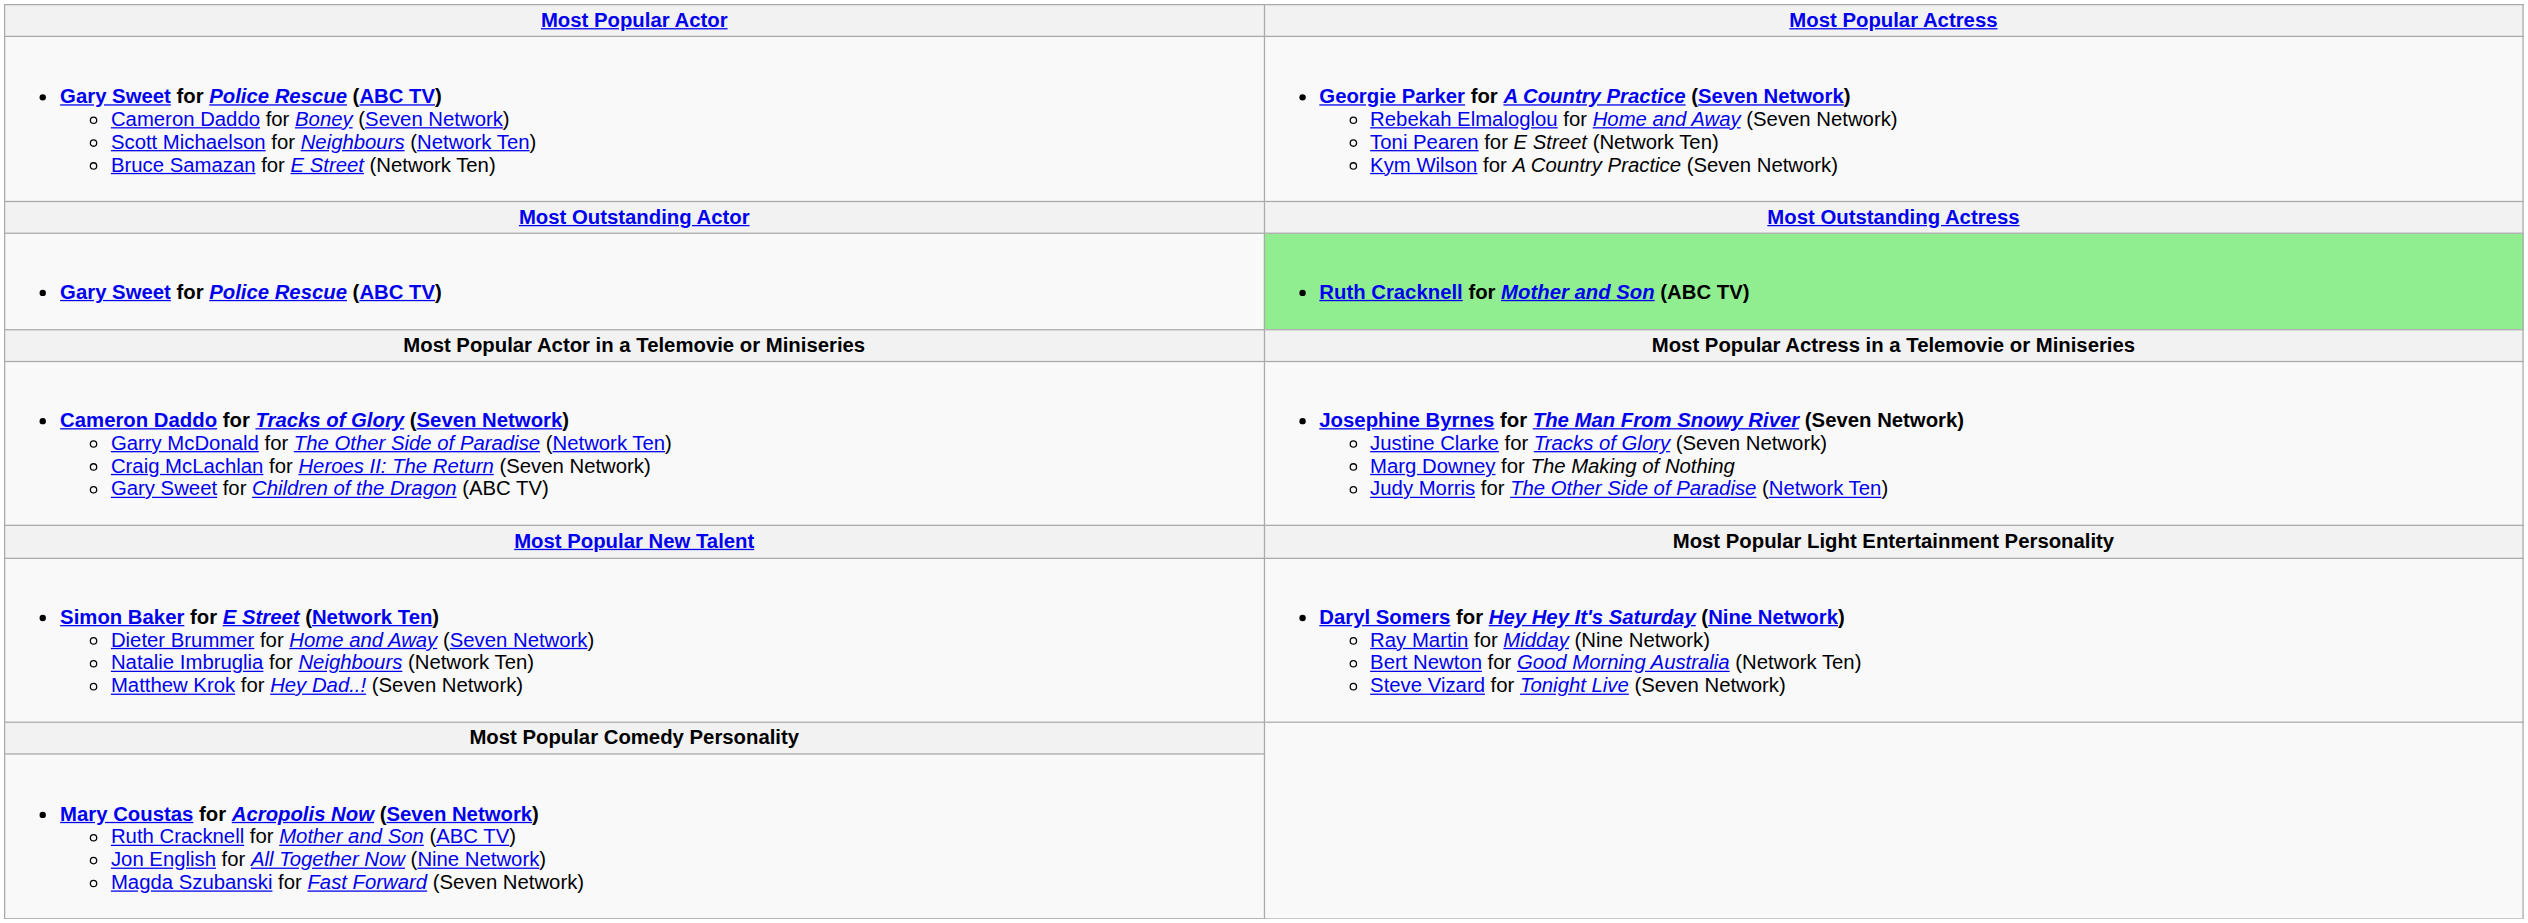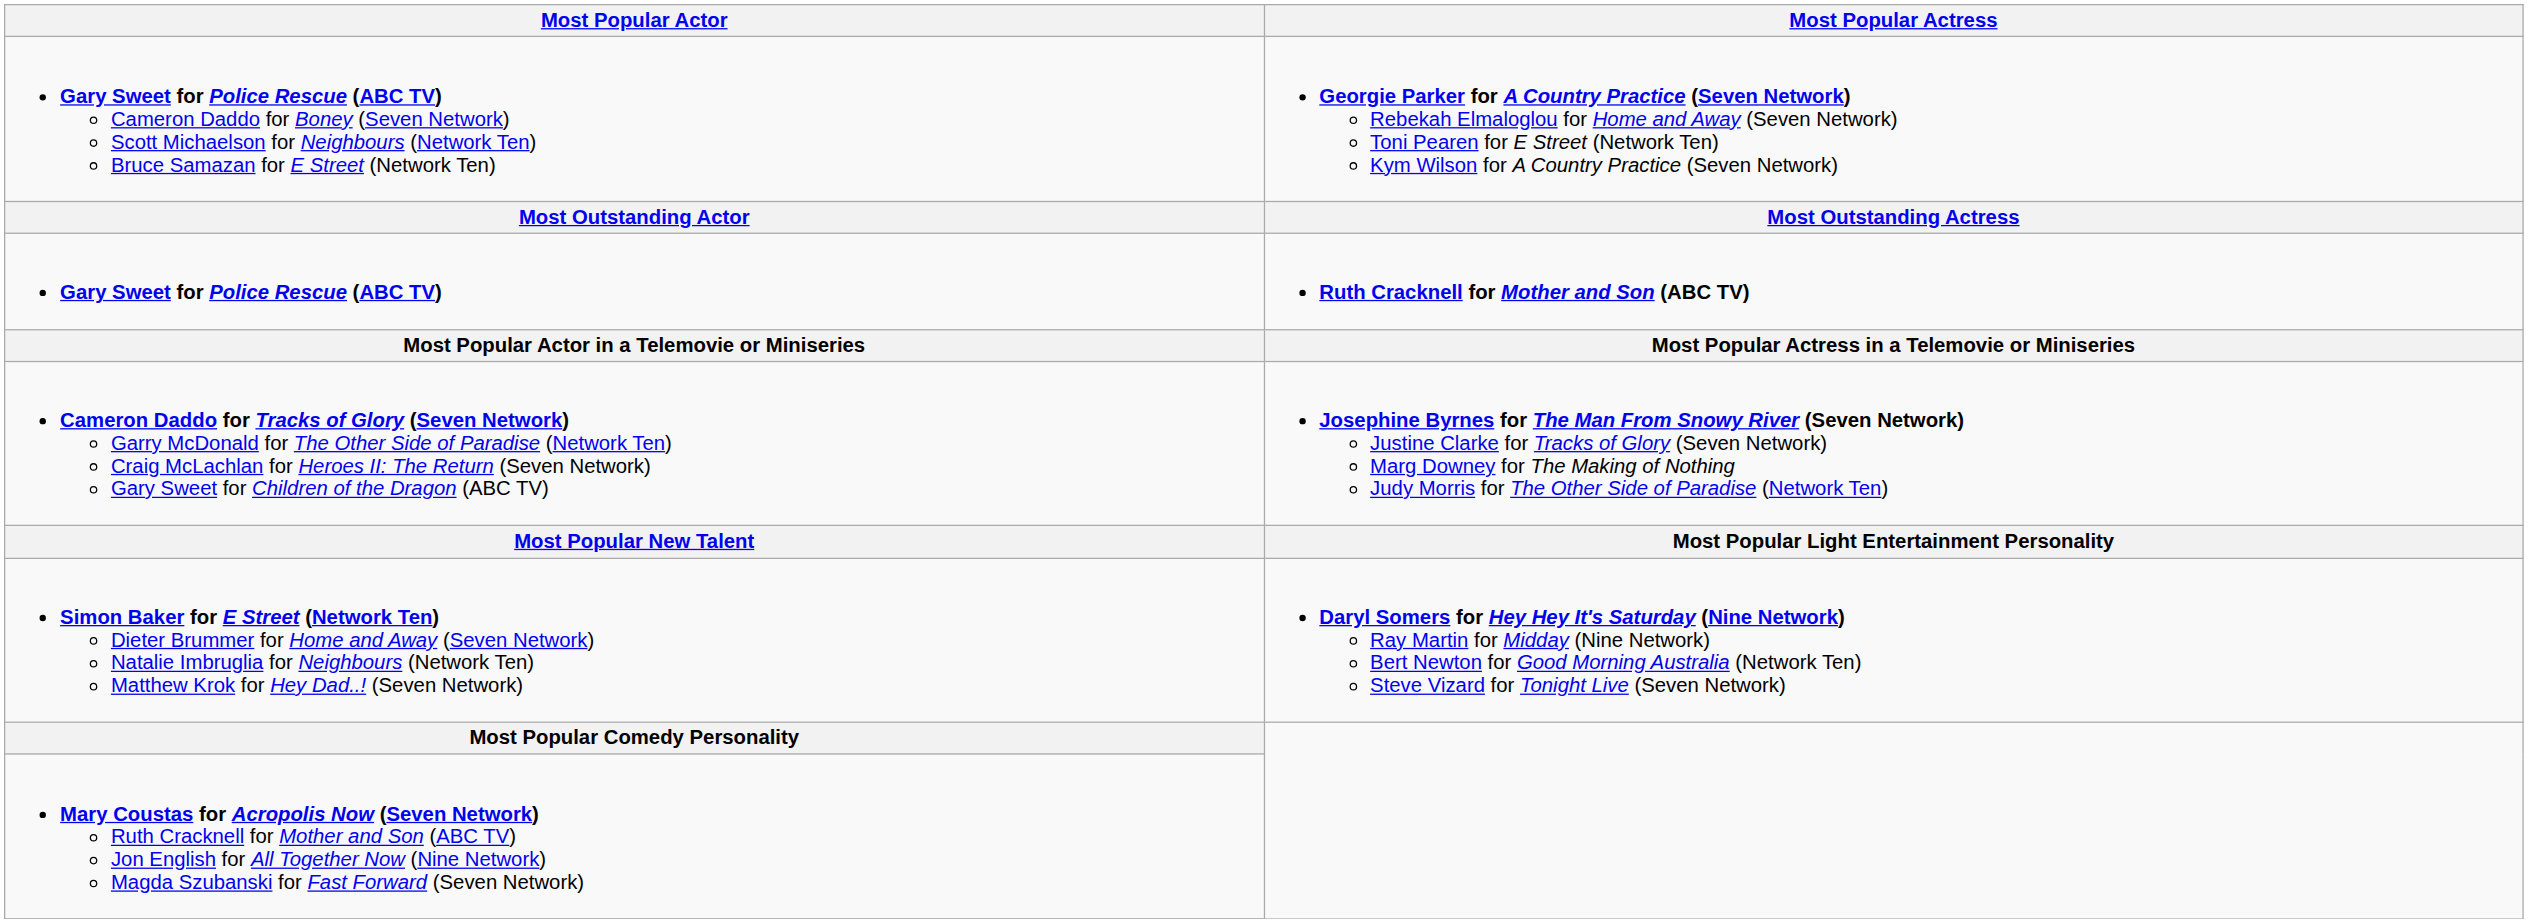(1893, 293) lightgreen background -> (1893, 293) no background
